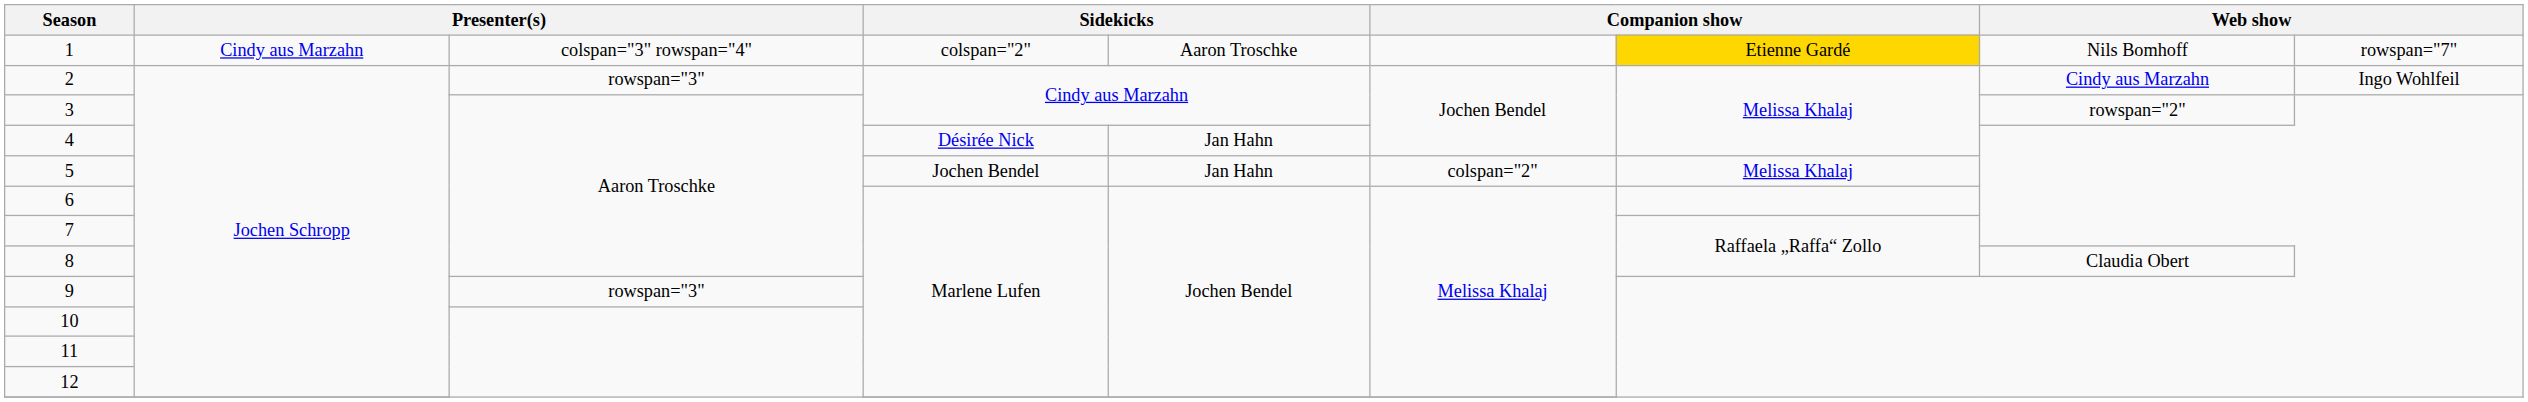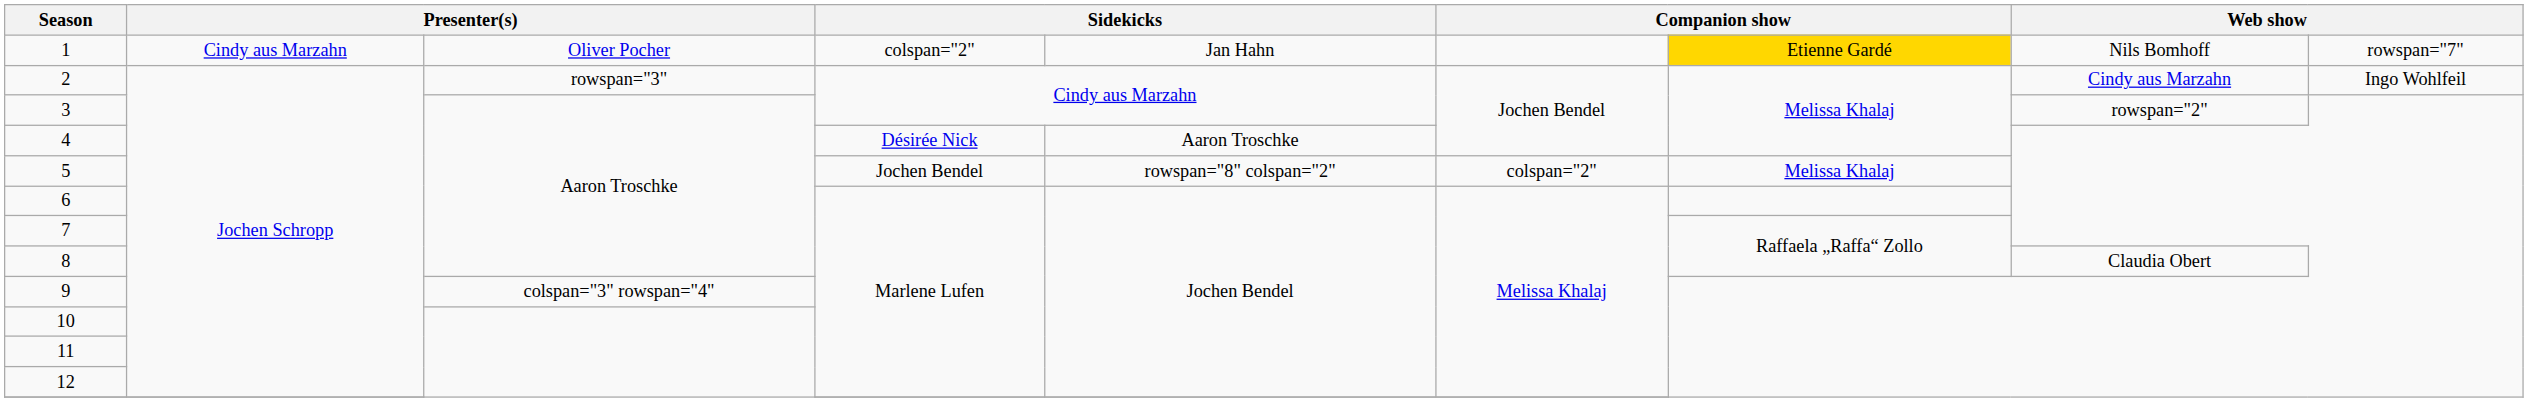(656, 50) colspan="3" rowspan="4" -> (619, 50) Oliver Pocher
(1239, 50) Aaron Troschke -> (1240, 50) Jan Hahn
(1239, 140) Jan Hahn -> (1240, 140) Aaron Troschke
(1239, 170) Jan Hahn -> (1240, 170) rowspan="8" colspan="2"
(656, 291) rowspan="3" -> (619, 291) colspan="3" rowspan="4"
